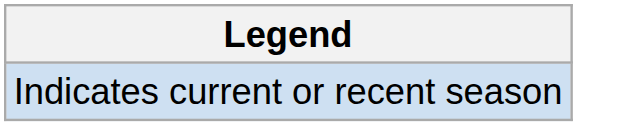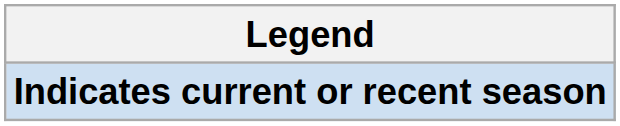(288, 92) normal -> (310, 92) bold
